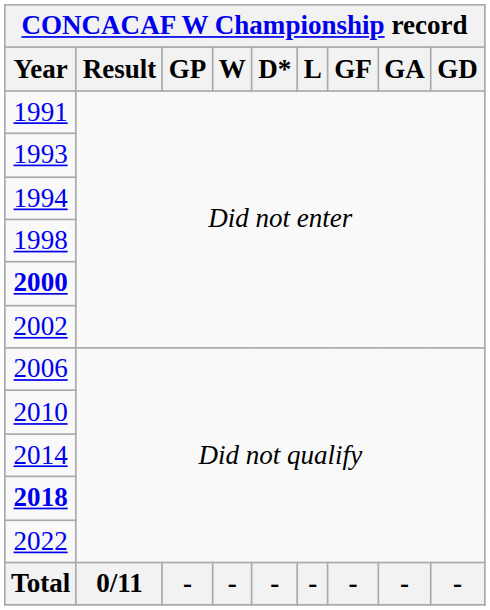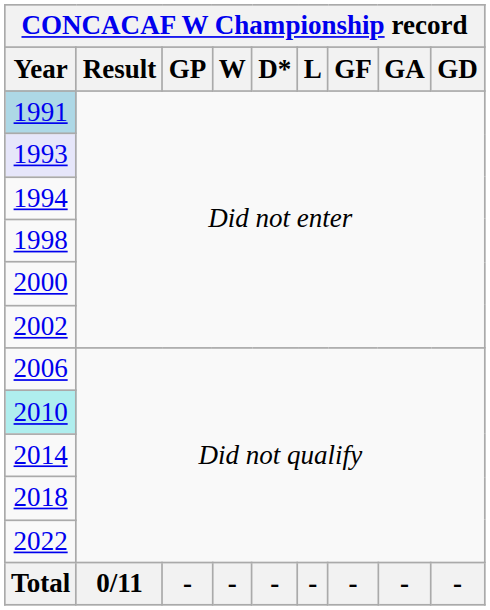(41, 111) no background -> (41, 111) lightblue background
(41, 154) no background -> (41, 154) lavender background
(41, 283) bold -> (41, 283) normal
(41, 411) no background -> (41, 411) paleturquoise background
(41, 497) bold -> (41, 497) normal
